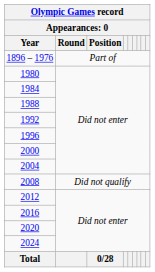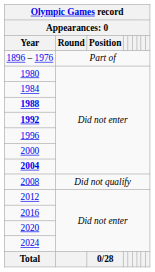(30, 105) normal -> (30, 105) bold
(30, 120) normal -> (30, 120) bold
(30, 166) normal -> (30, 166) bold
